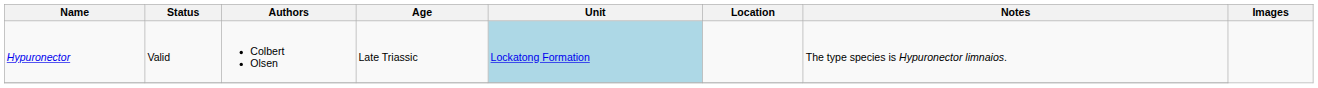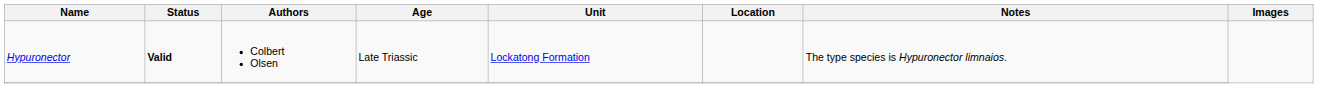(159, 58) normal -> (160, 58) bold
(540, 58) lightblue background -> (540, 58) no background
